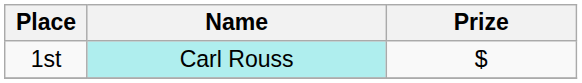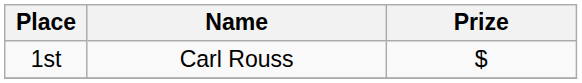(237, 59) paleturquoise background -> (237, 59) no background
